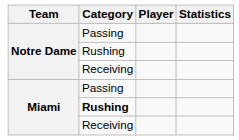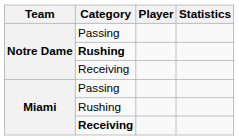(103, 51) normal -> (101, 51) bold
(105, 107) bold -> (99, 107) normal
(108, 125) normal -> (106, 125) bold
